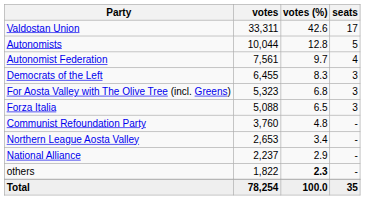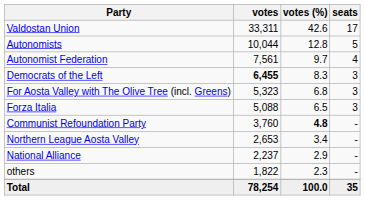(266, 76) normal -> (266, 76) bold
(321, 124) normal -> (321, 124) bold
(321, 171) bold -> (321, 171) normal
